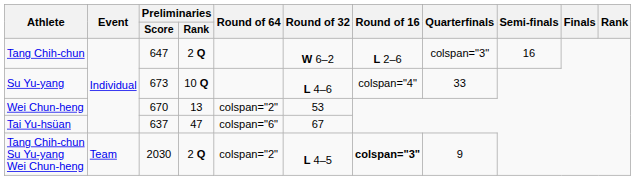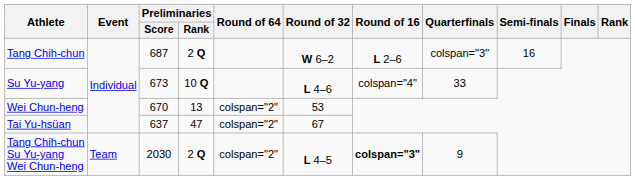(159, 54) 647 -> (159, 54) 687
(249, 125) colspan="6" -> (249, 125) colspan="2"
